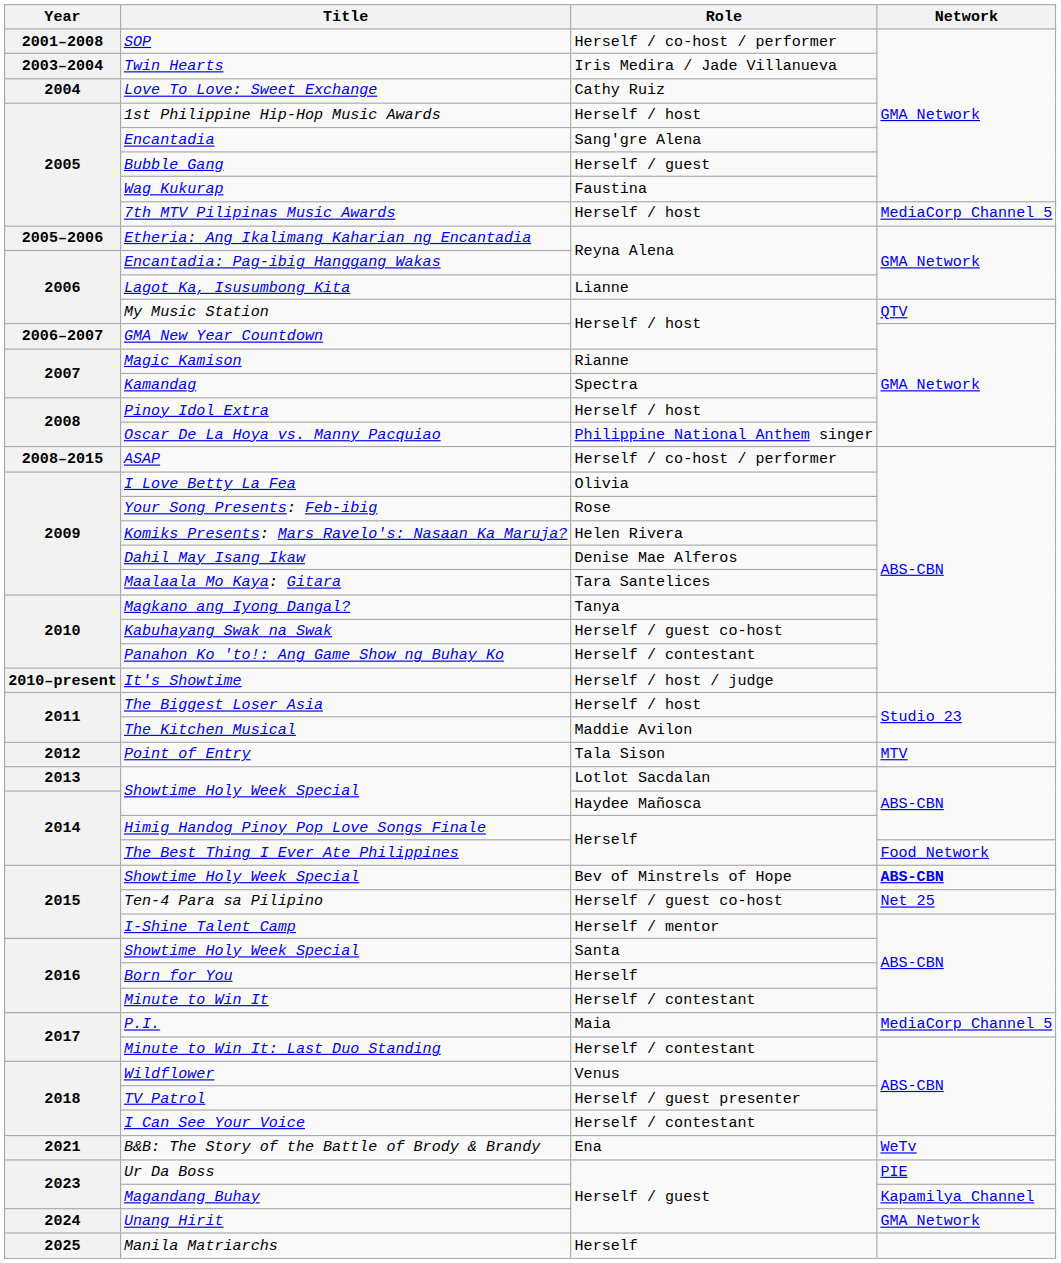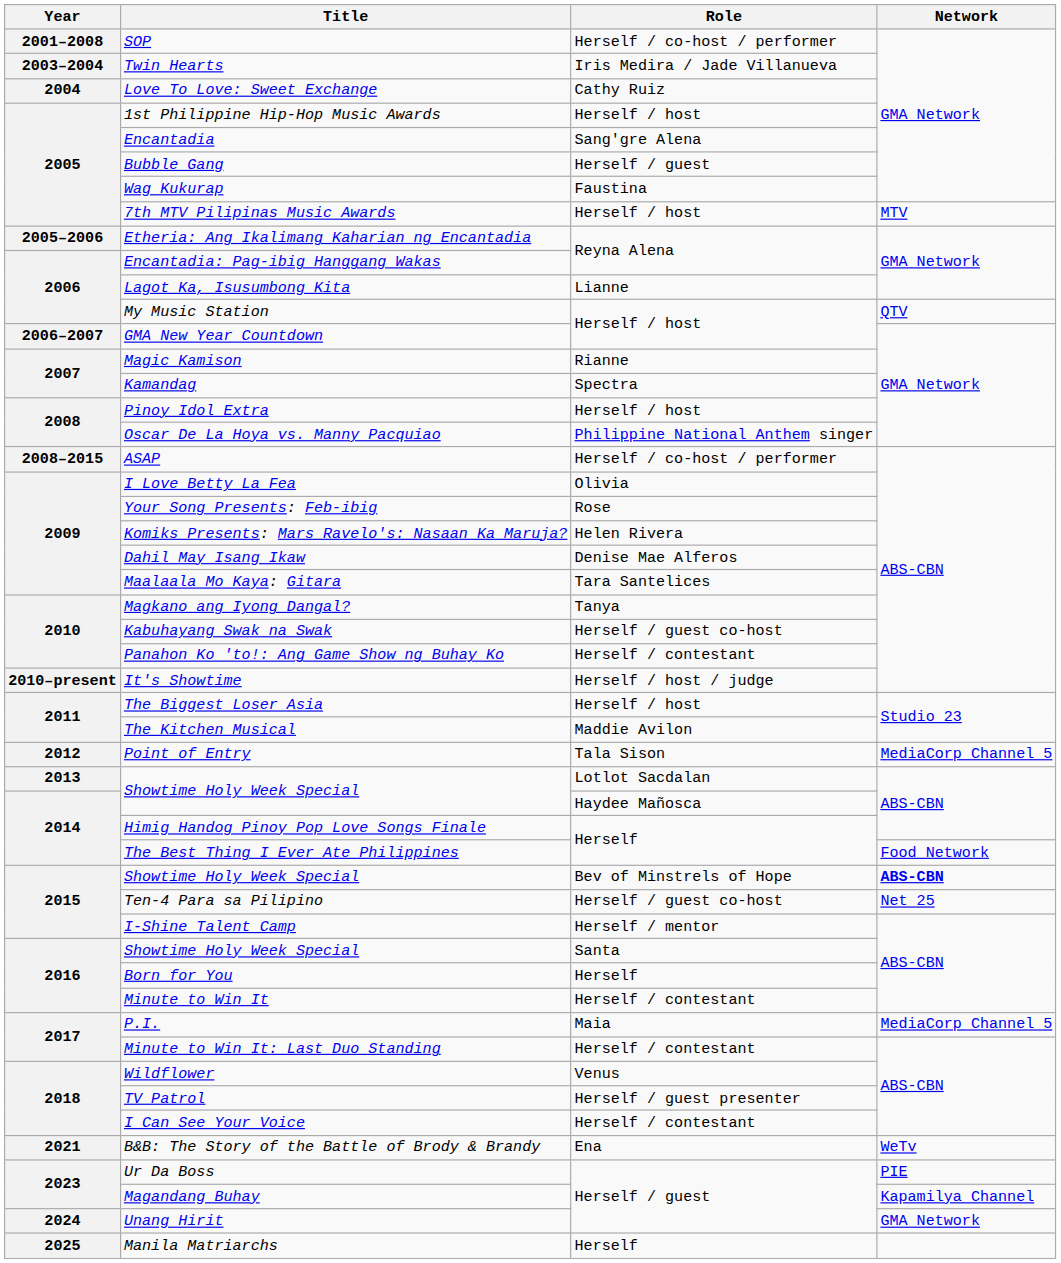(966, 213) MediaCorp Channel 5 -> (894, 213) MTV
(894, 754) MTV -> (966, 754) MediaCorp Channel 5
